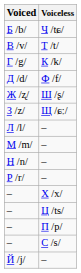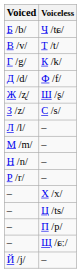(54, 111) Щ /ɕː/ -> (51, 111) С /s/
(51, 243) С /s/ -> (54, 243) Щ /ɕː/
